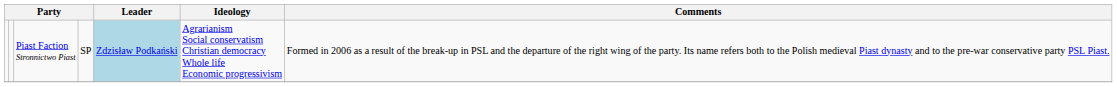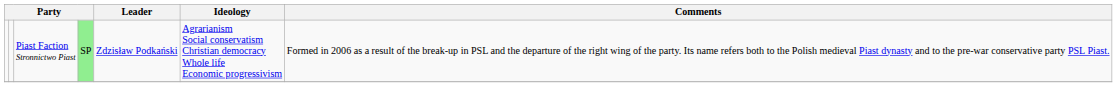(86, 51) no background -> (86, 51) lightgreen background
(137, 51) lightblue background -> (137, 51) no background
